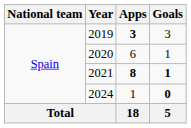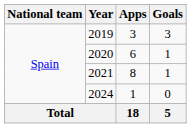(133, 34) bold -> (133, 34) normal
(133, 73) bold -> (133, 73) normal
(168, 73) bold -> (168, 73) normal
(168, 93) bold -> (168, 93) normal
